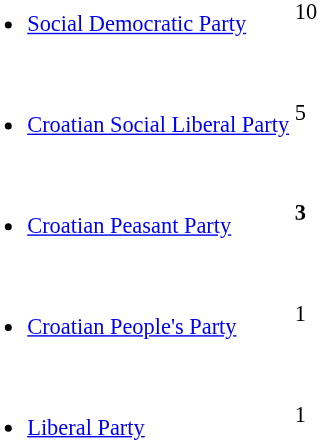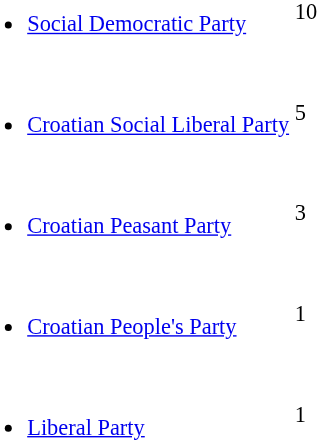(306, 213) bold -> (306, 213) normal
